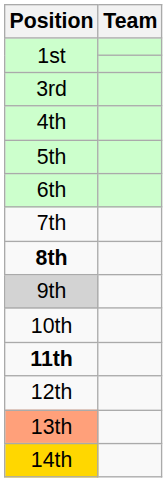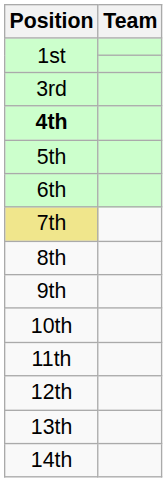(52, 122) normal -> (52, 122) bold
(52, 223) no background -> (52, 223) khaki background
(52, 257) bold -> (52, 257) normal
(52, 291) lightgrey background -> (52, 291) no background
(52, 358) bold -> (52, 358) normal
(52, 426) lightsalmon background -> (52, 426) no background
(52, 460) gold background -> (52, 460) no background
